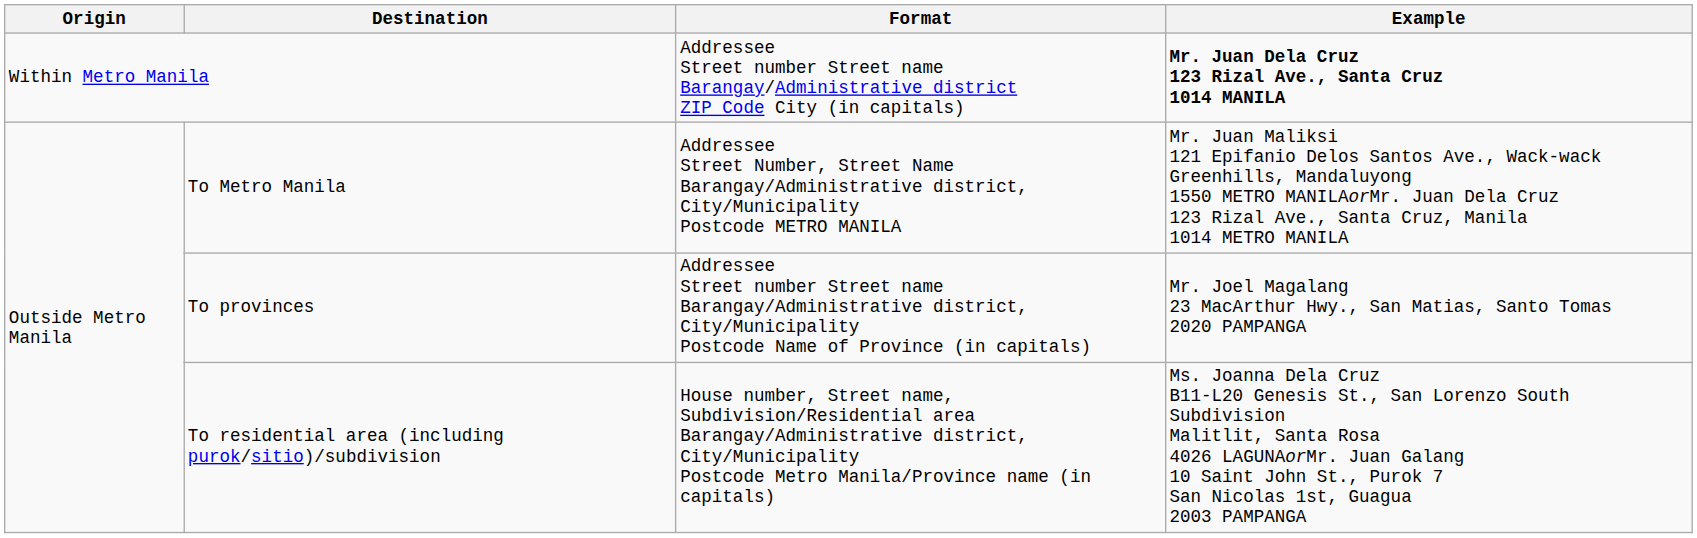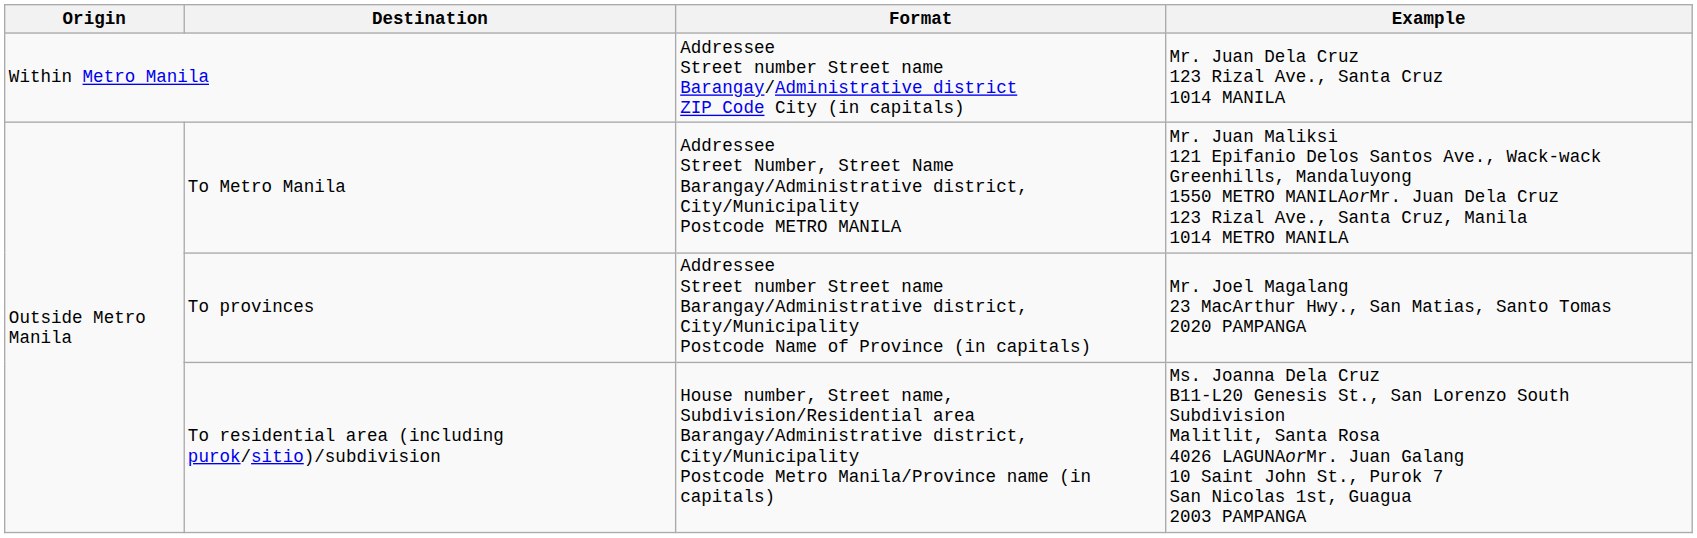(1306, 78) bold -> (1306, 78) normal
